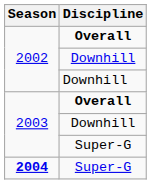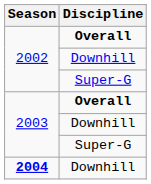(95, 81) Downhill -> (103, 81) Super-G
(103, 168) Super-G -> (103, 168) Downhill
